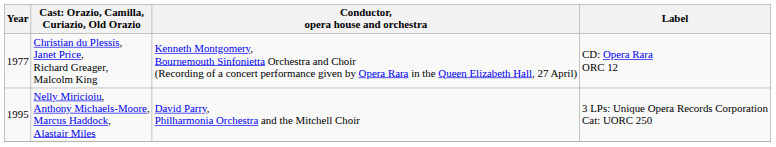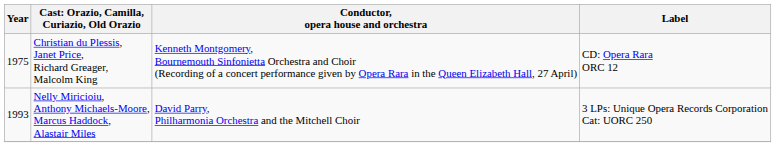(18, 60) 1977 -> (18, 60) 1975
(18, 114) 1995 -> (18, 114) 1993
